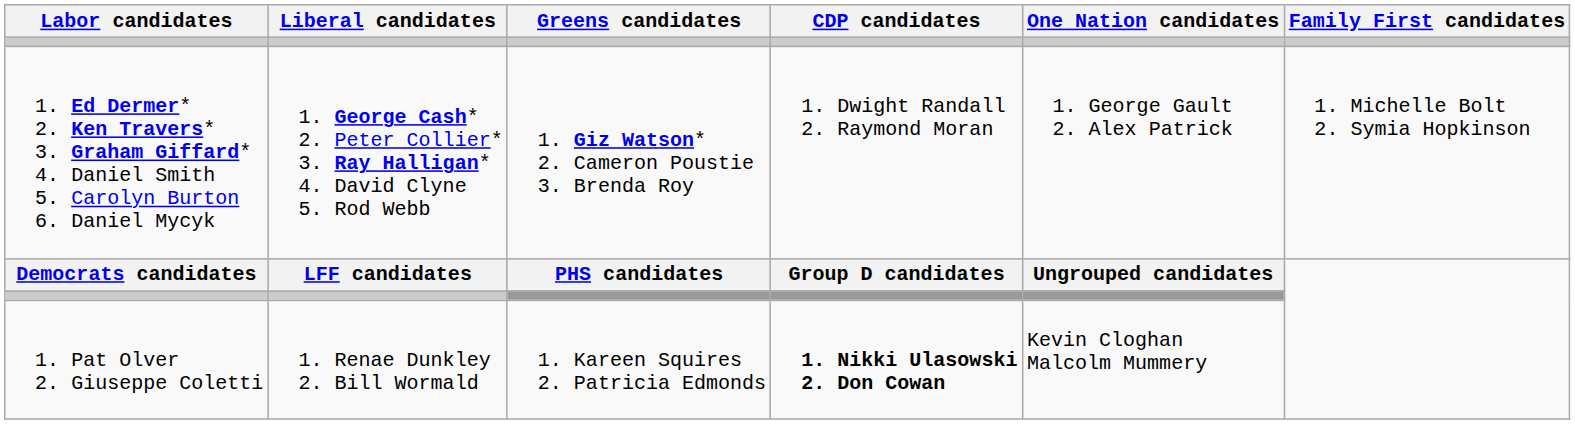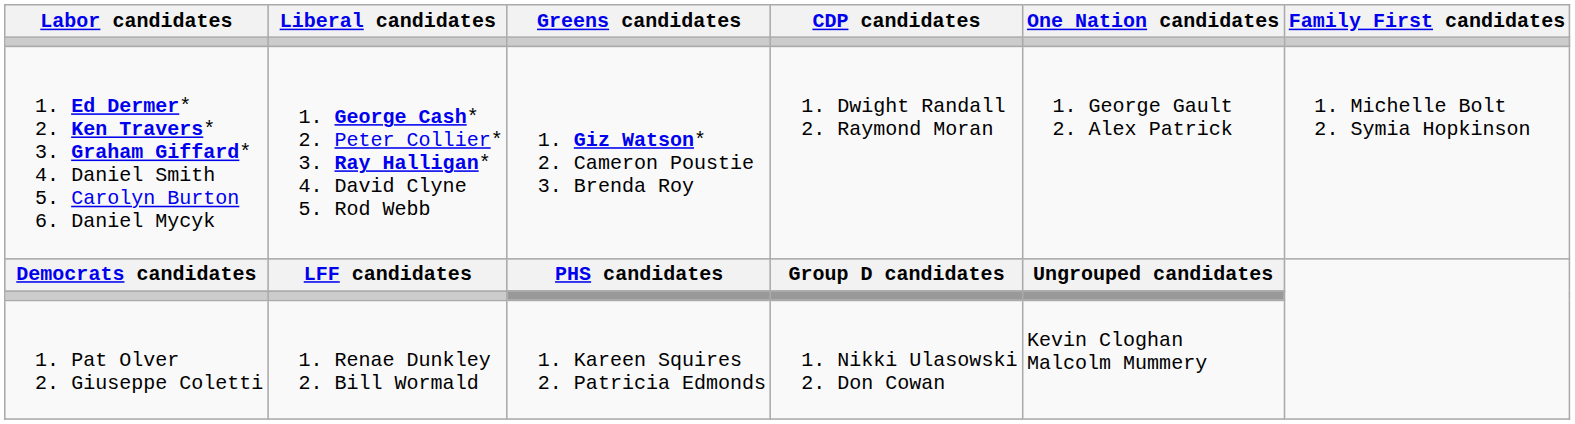(897, 371) bold -> (897, 371) normal
